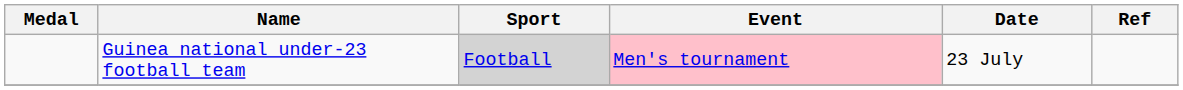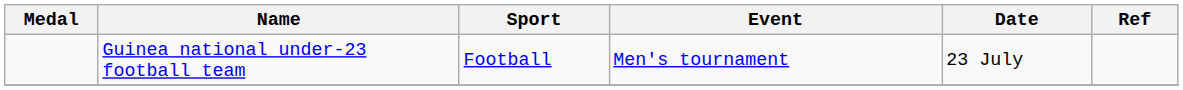(508, 60) lightgrey background -> (508, 60) no background
(701, 60) pink background -> (701, 60) no background
